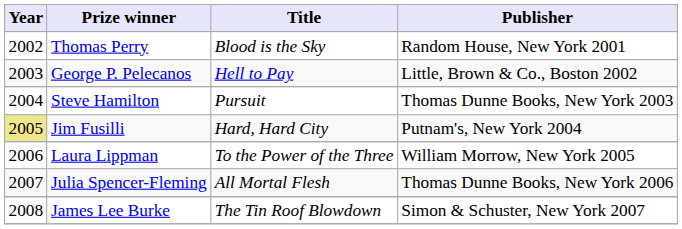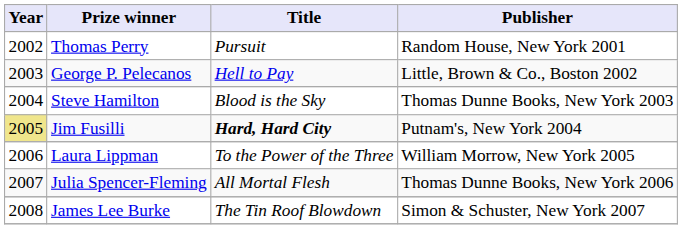(270, 45) Blood is the Sky -> (240, 45) Pursuit
(240, 100) Pursuit -> (270, 100) Blood is the Sky
(271, 127) normal -> (273, 127) bold
